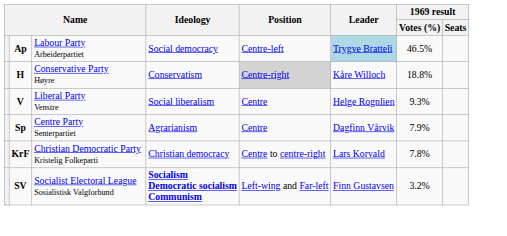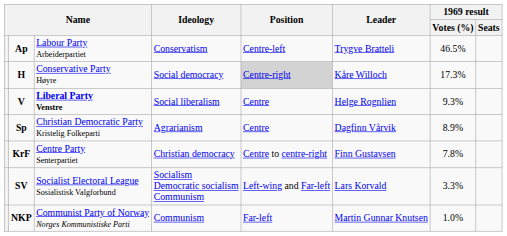(183, 48) Social democracy -> (181, 48) Conservatism
(363, 48) lightblue background -> (364, 48) no background
(175, 75) Conservatism -> (189, 75) Social democracy
(420, 75) 18.8% -> (453, 75) 17.3%
(60, 101) normal -> (64, 101) bold
(59, 128) Centre Party Senterpartiet -> (90, 128) Christian Democratic Party Kristelig Folkeparti
(420, 128) 7.9% -> (453, 128) 8.9%
(88, 154) Christian Democratic Party Kristelig Folkeparti -> (61, 154) Centre Party Senterpartiet
(359, 154) Lars Korvald -> (365, 154) Finn Gustavsen
(193, 186) bold -> (196, 186) normal
(363, 186) Finn Gustavsen -> (360, 186) Lars Korvald
(420, 186) 3.2% -> (453, 186) 3.3%
+ row: (21, 218)
